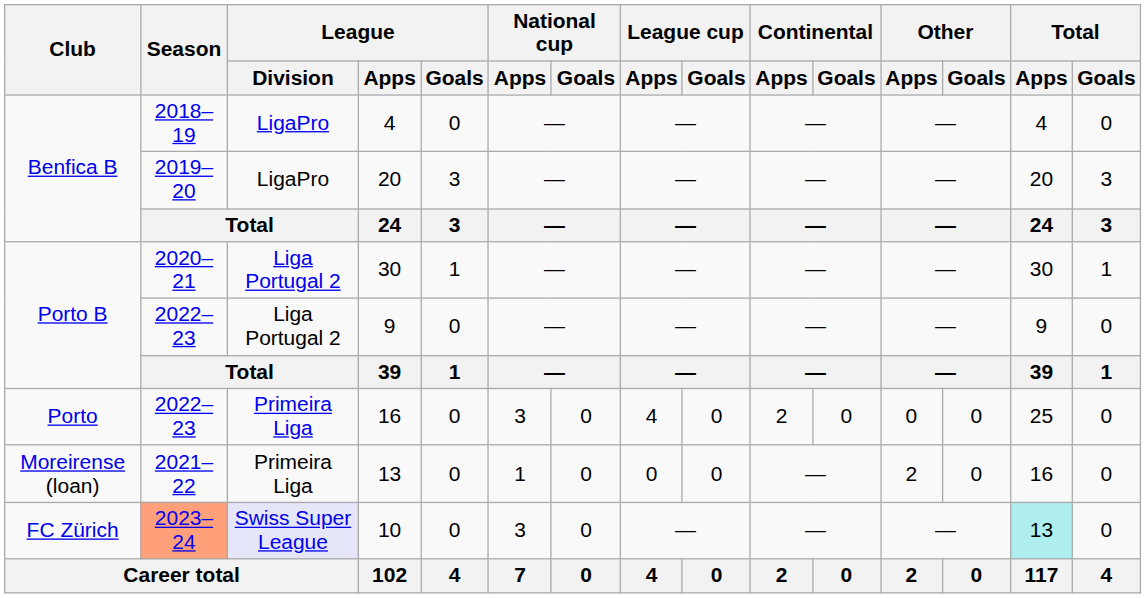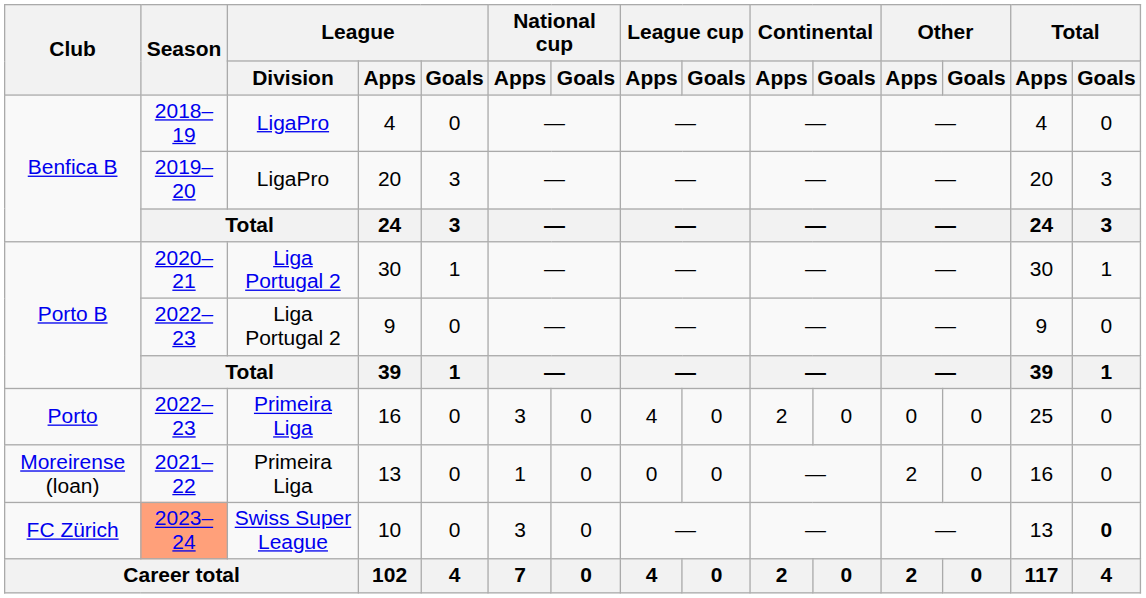(293, 530) lavender background -> (293, 530) no background
(1041, 530) paleturquoise background -> (1041, 530) no background
(1106, 530) normal -> (1106, 530) bold
